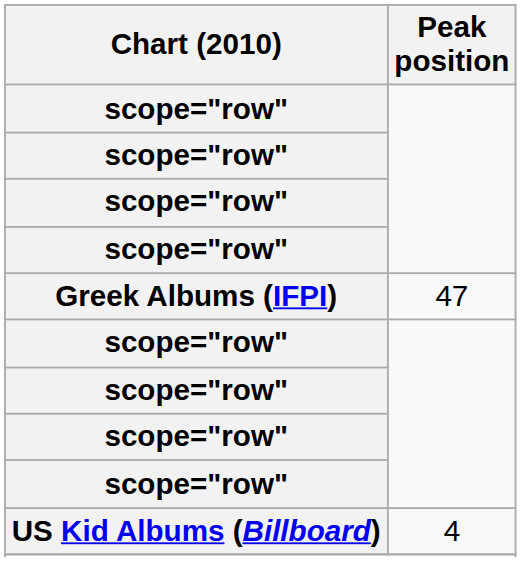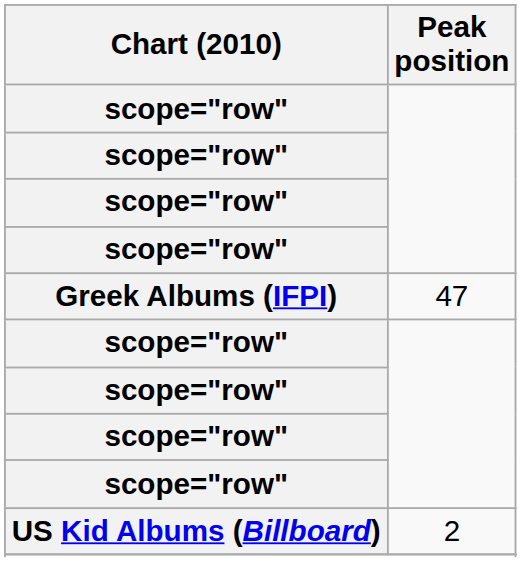(452, 530) 4 -> (452, 530) 2
